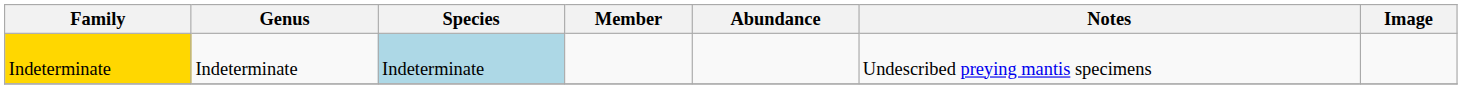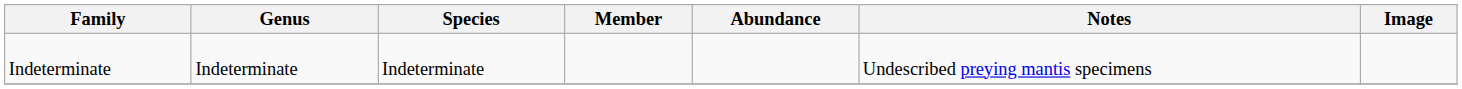(60, 68) gold background -> (60, 68) no background
(433, 68) lightblue background -> (433, 68) no background
